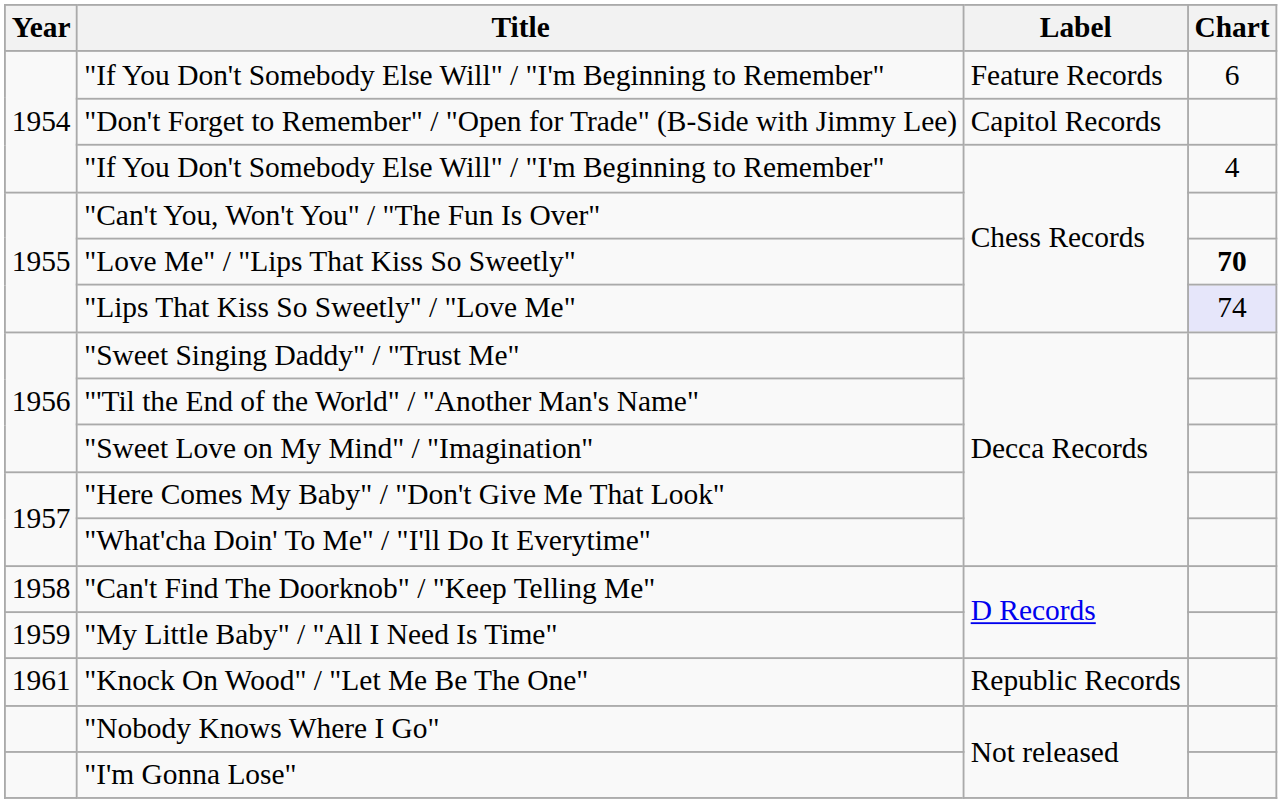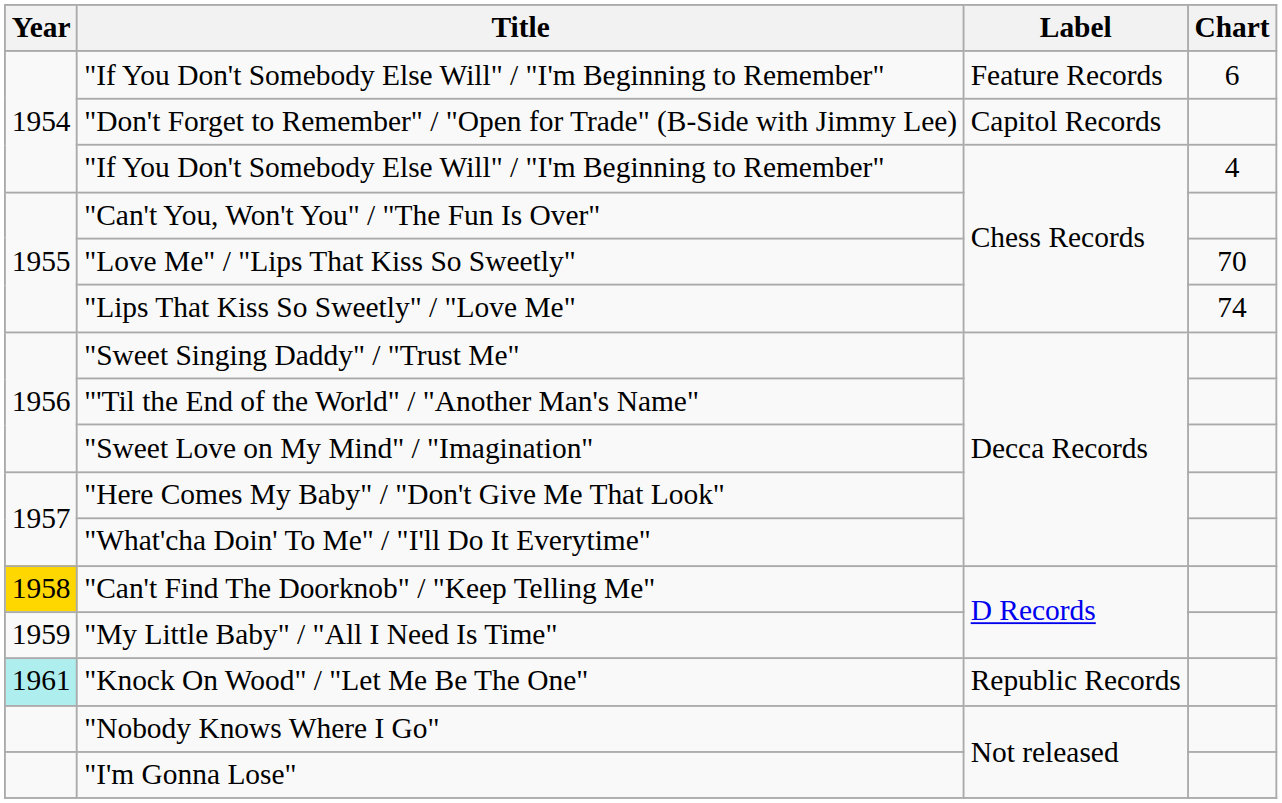(1232, 261) bold -> (1232, 261) normal
(1232, 307) lavender background -> (1232, 307) no background
(41, 588) no background -> (41, 588) gold background
(41, 681) no background -> (41, 681) paleturquoise background
